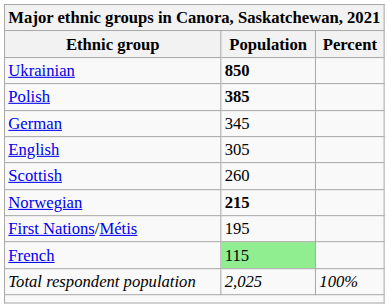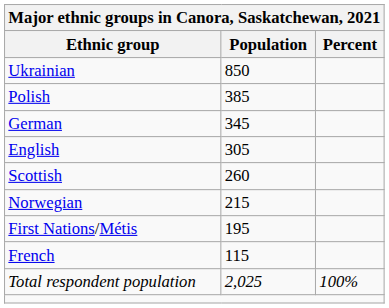(237, 70) bold -> (237, 70) normal
(237, 96) bold -> (237, 96) normal
(237, 202) bold -> (237, 202) normal
(237, 255) lightgreen background -> (237, 255) no background
